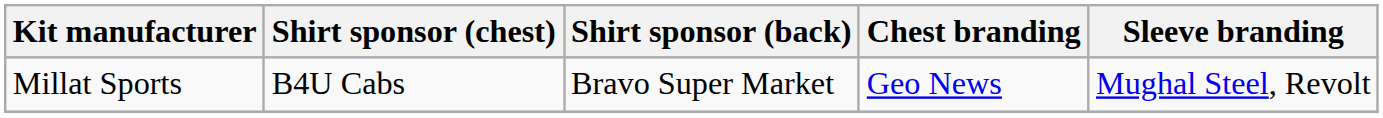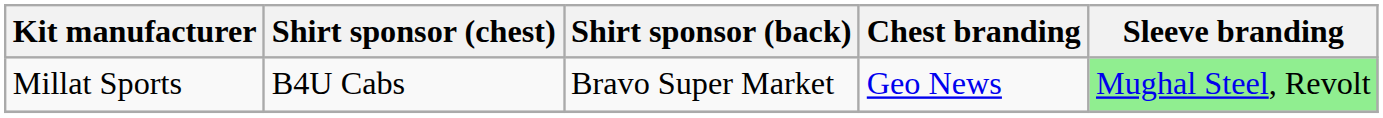(1233, 83) no background -> (1233, 83) lightgreen background
